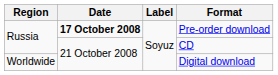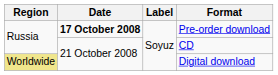(31, 62) no background -> (31, 62) khaki background
